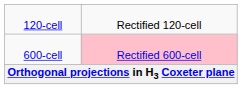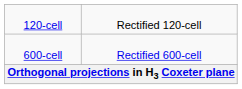(159, 55) pink background -> (159, 55) no background
